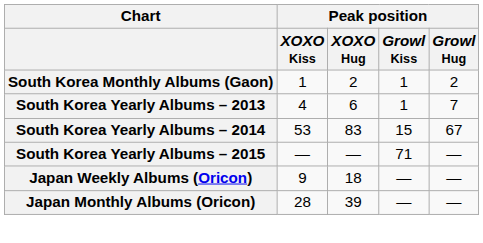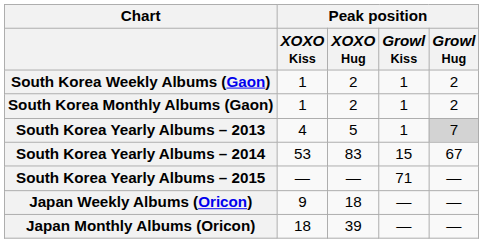+ row: (141, 81)
(353, 105) 6 -> (353, 130) 5
(454, 105) no background -> (454, 130) lightgrey background
(302, 202) 28 -> (302, 226) 18
